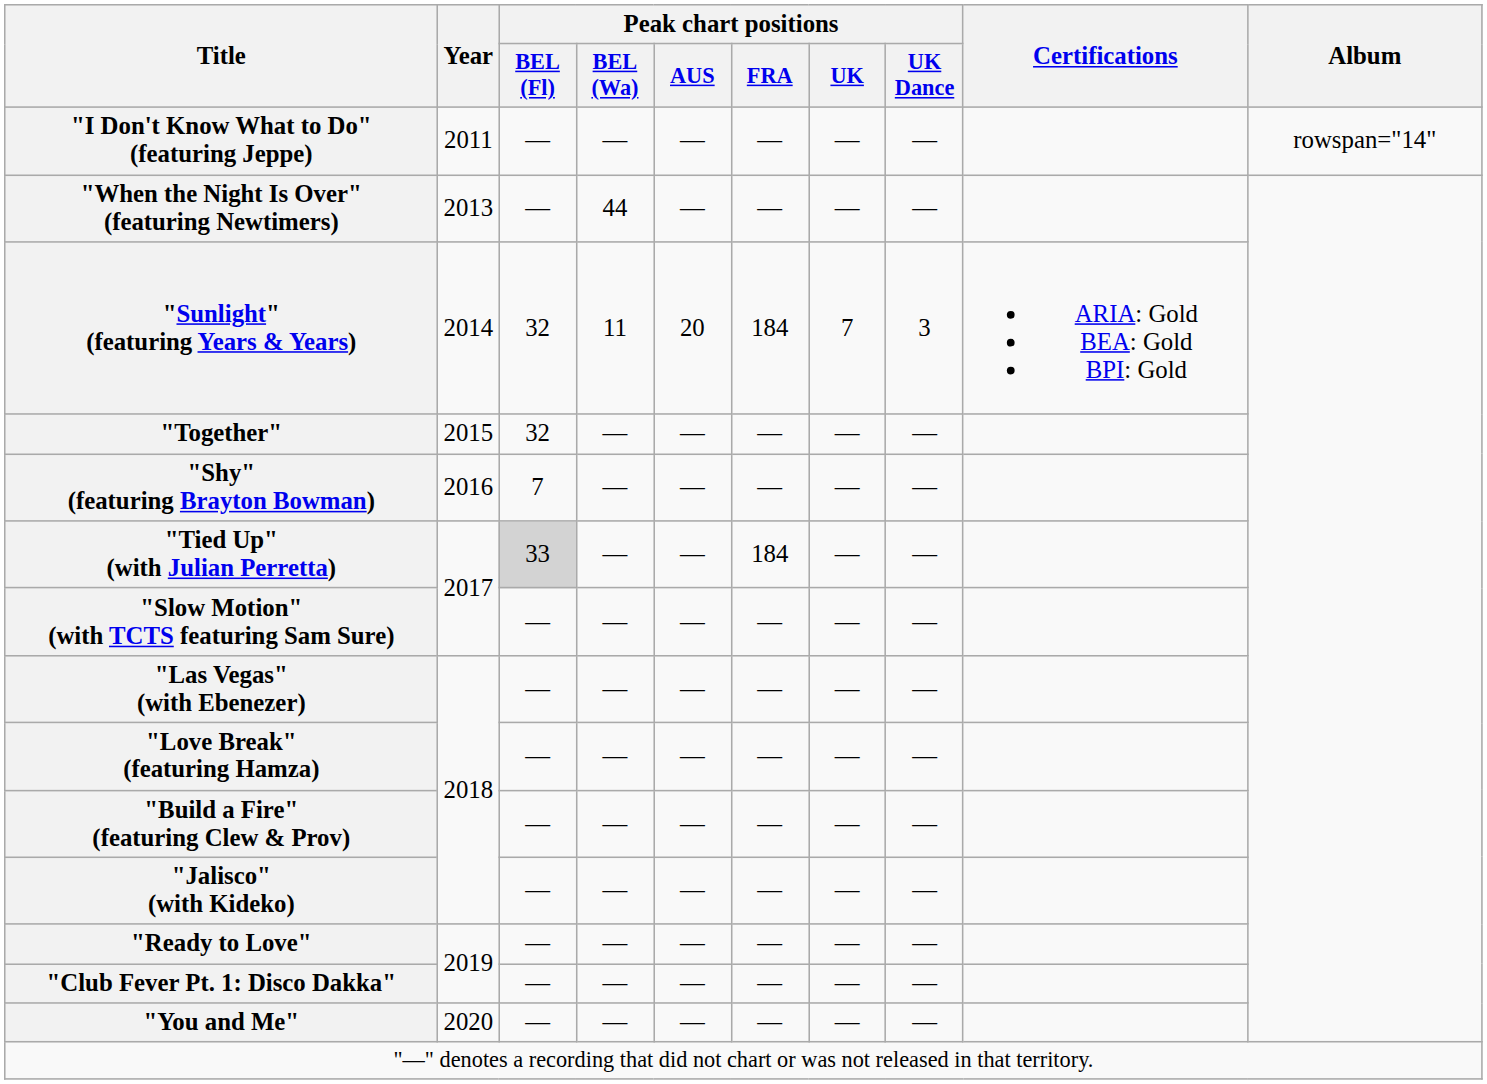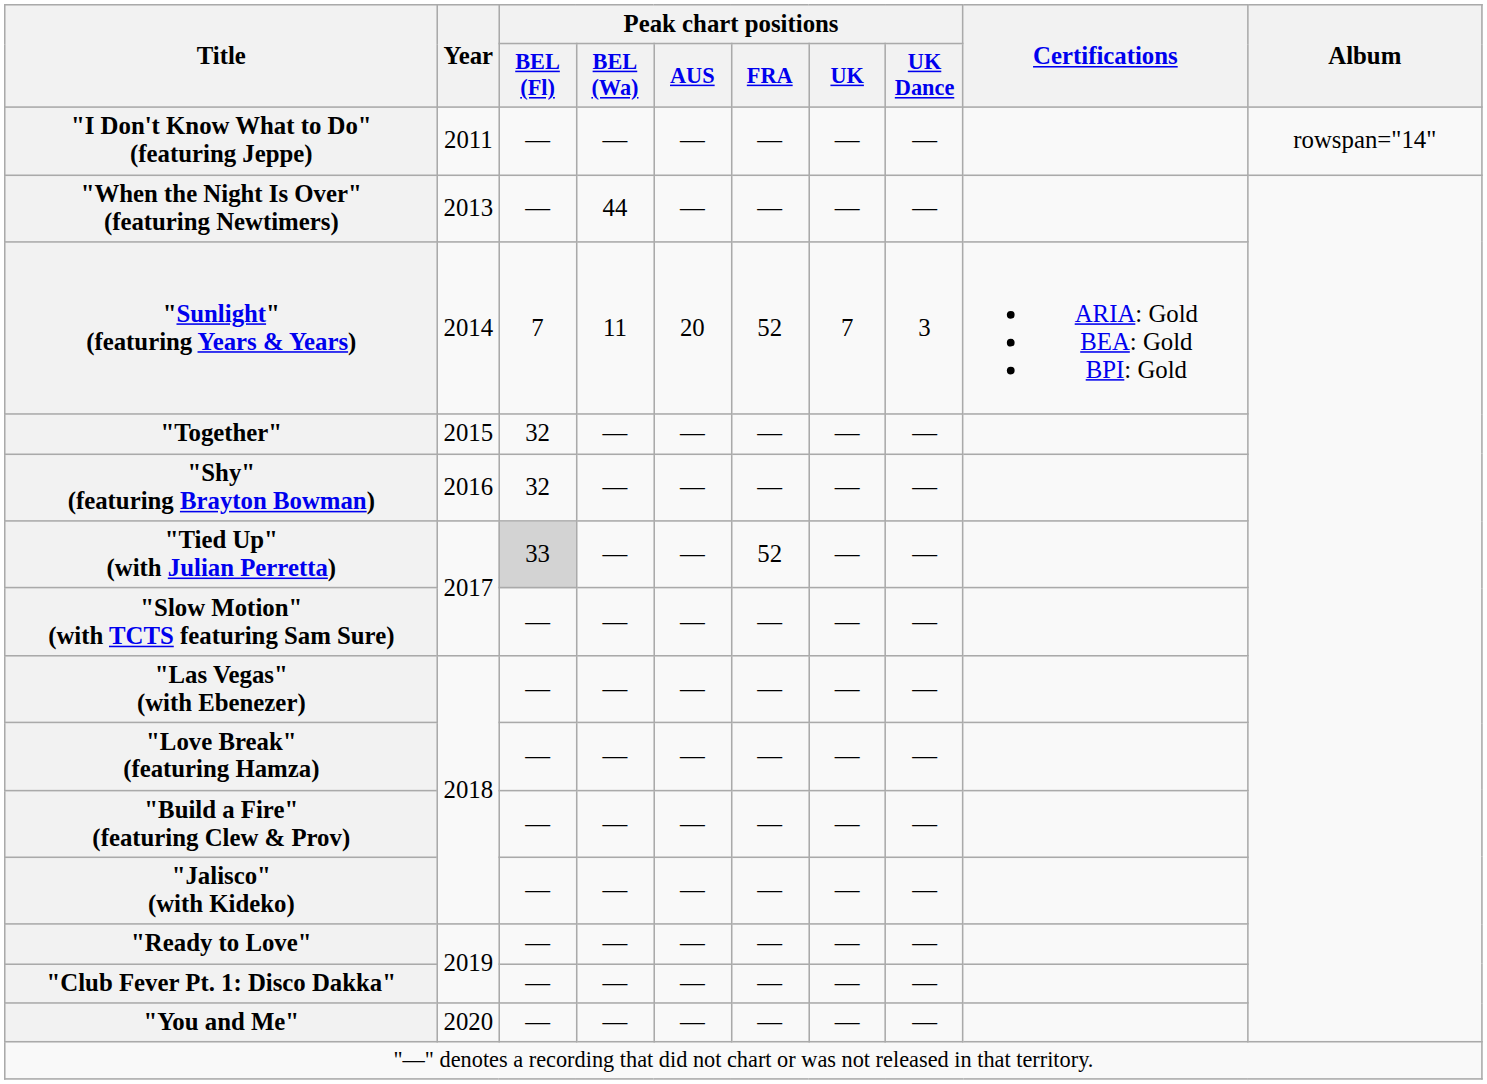(538, 327) 32 -> (538, 327) 7
(770, 327) 184 -> (770, 327) 52
(538, 487) 7 -> (538, 487) 32
(770, 554) 184 -> (770, 554) 52
